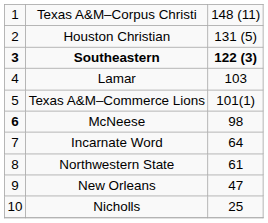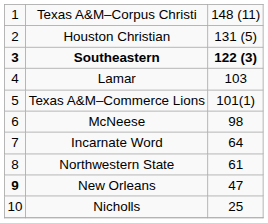(15, 121) bold -> (15, 121) normal
(15, 185) normal -> (15, 185) bold
